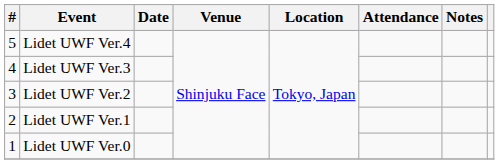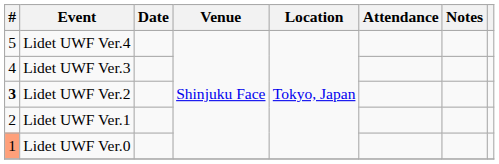(12, 94) normal -> (12, 94) bold
(12, 145) no background -> (12, 145) lightsalmon background
